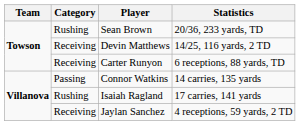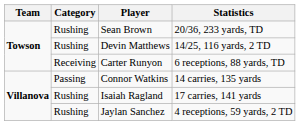(75, 46) Receiving -> (71, 46) Rushing
(75, 112) Receiving -> (71, 112) Rushing
